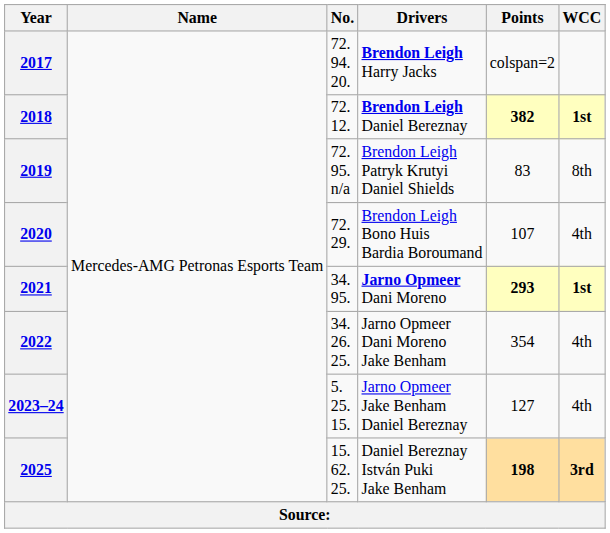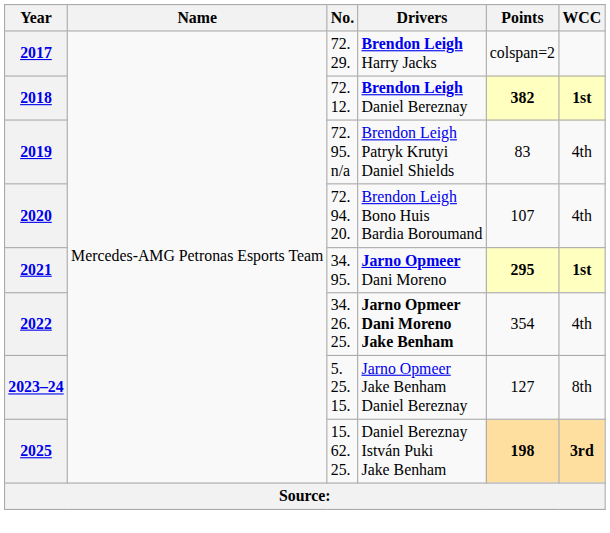(341, 62) 72. 94. 20. -> (341, 53) 72. 29.
(582, 171) 8th -> (582, 152) 4th
(341, 234) 72. 29. -> (341, 215) 72. 94. 20.
(522, 288) 293 -> (522, 270) 295
(406, 343) normal -> (411, 324) bold
(582, 406) 4th -> (582, 387) 8th
